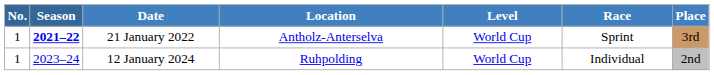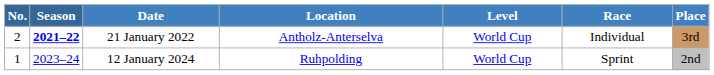(17, 37) 1 -> (17, 37) 2
(617, 37) Sprint -> (617, 37) Individual
(617, 59) Individual -> (617, 59) Sprint
